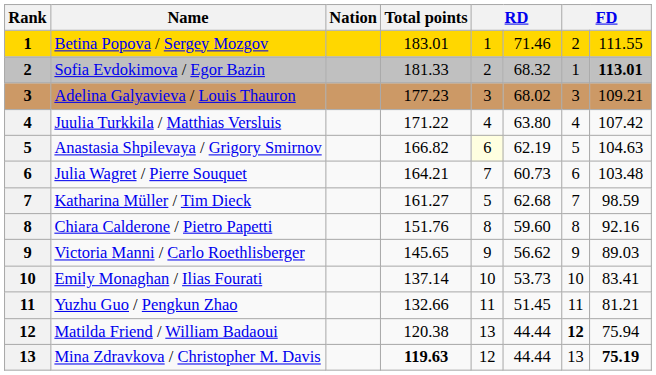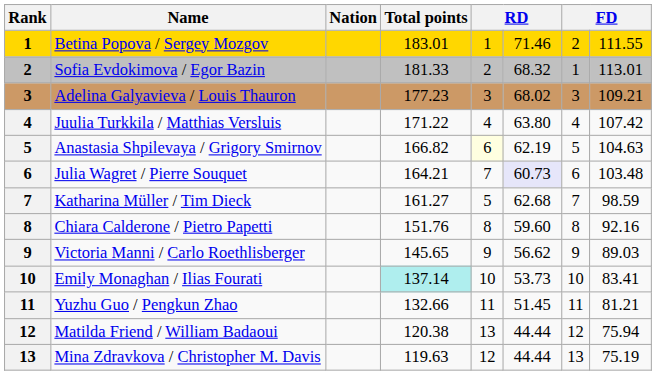(621, 69) bold -> (621, 69) normal
(532, 174) no background -> (532, 174) lavender background
(426, 278) no background -> (426, 278) paleturquoise background
(576, 331) bold -> (576, 331) normal
(426, 357) bold -> (426, 357) normal
(621, 357) bold -> (621, 357) normal
